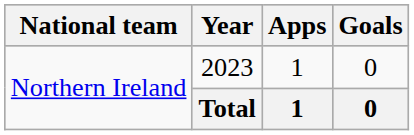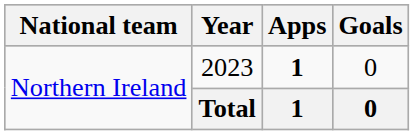(297, 66) normal -> (297, 66) bold
